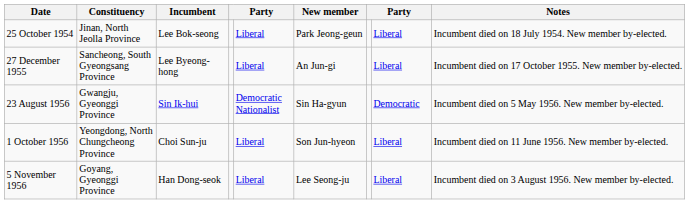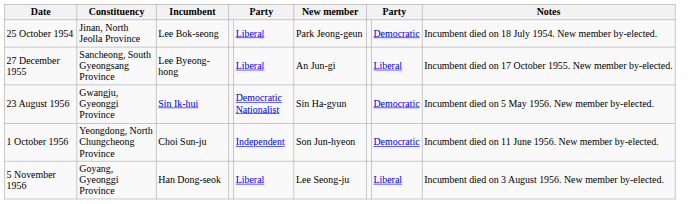(388, 33) Liberal -> (397, 33) Democratic
(250, 142) Liberal -> (260, 142) Independent
(388, 142) Liberal -> (397, 142) Democratic
